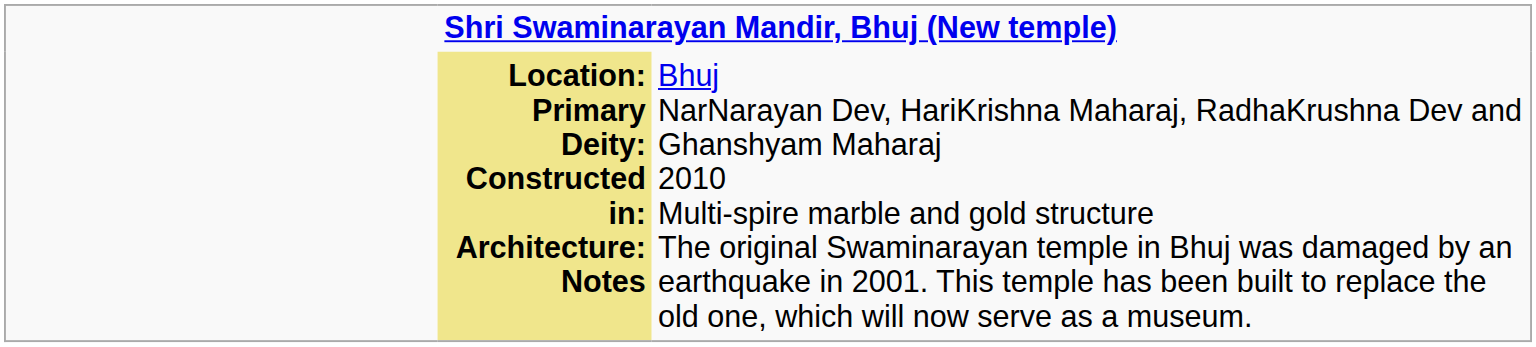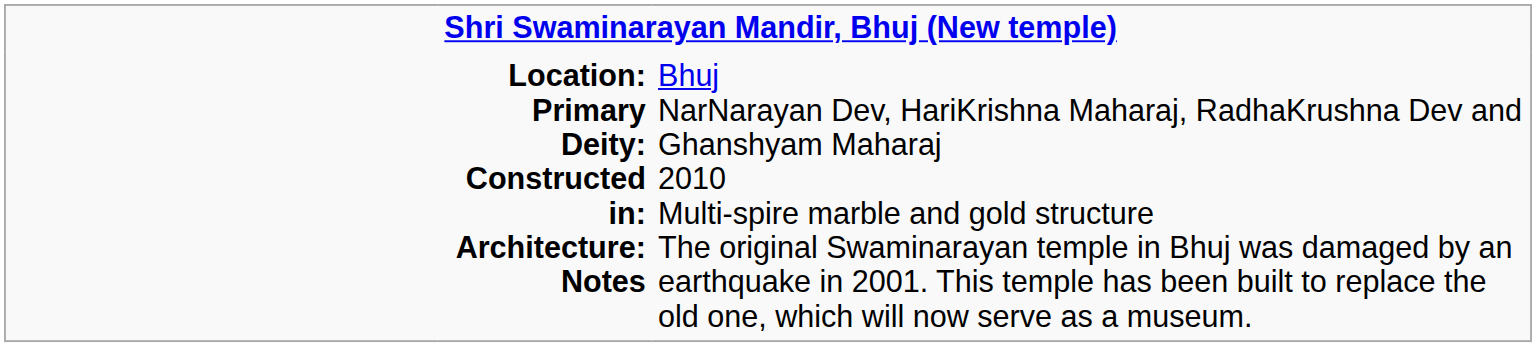(551, 178) khaki background -> (551, 178) no background
